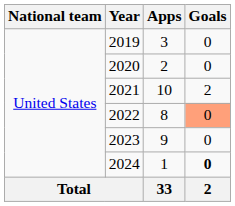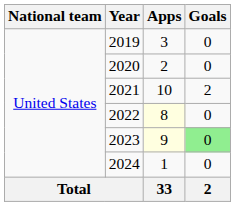(164, 115) no background -> (164, 115) lightyellow background
(208, 115) lightsalmon background -> (208, 115) no background
(164, 139) no background -> (164, 139) lightyellow background
(208, 139) no background -> (208, 139) lightgreen background
(208, 164) bold -> (208, 164) normal
